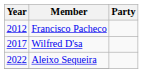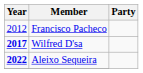(17, 44) normal -> (17, 44) bold
(17, 60) normal -> (17, 60) bold
